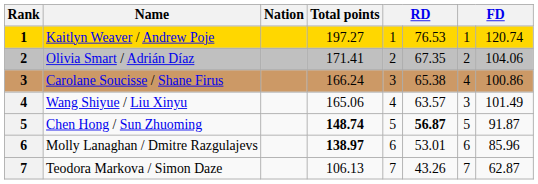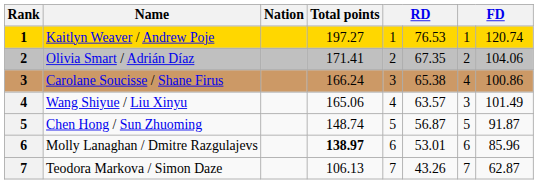(345, 124) bold -> (345, 124) normal
(430, 124) bold -> (430, 124) normal
